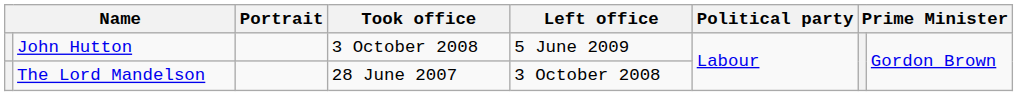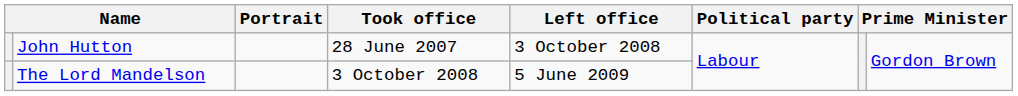(405, 47) 3 October 2008 -> (394, 47) 28 June 2007
(572, 47) 5 June 2009 -> (587, 47) 3 October 2008
(394, 76) 28 June 2007 -> (405, 76) 3 October 2008
(587, 76) 3 October 2008 -> (572, 76) 5 June 2009
